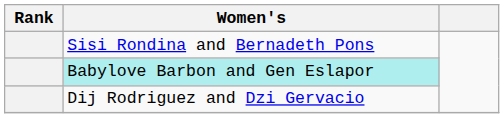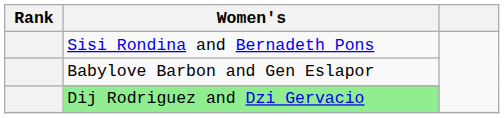(221, 72) paleturquoise background -> (221, 72) no background
(216, 99) no background -> (216, 99) lightgreen background
